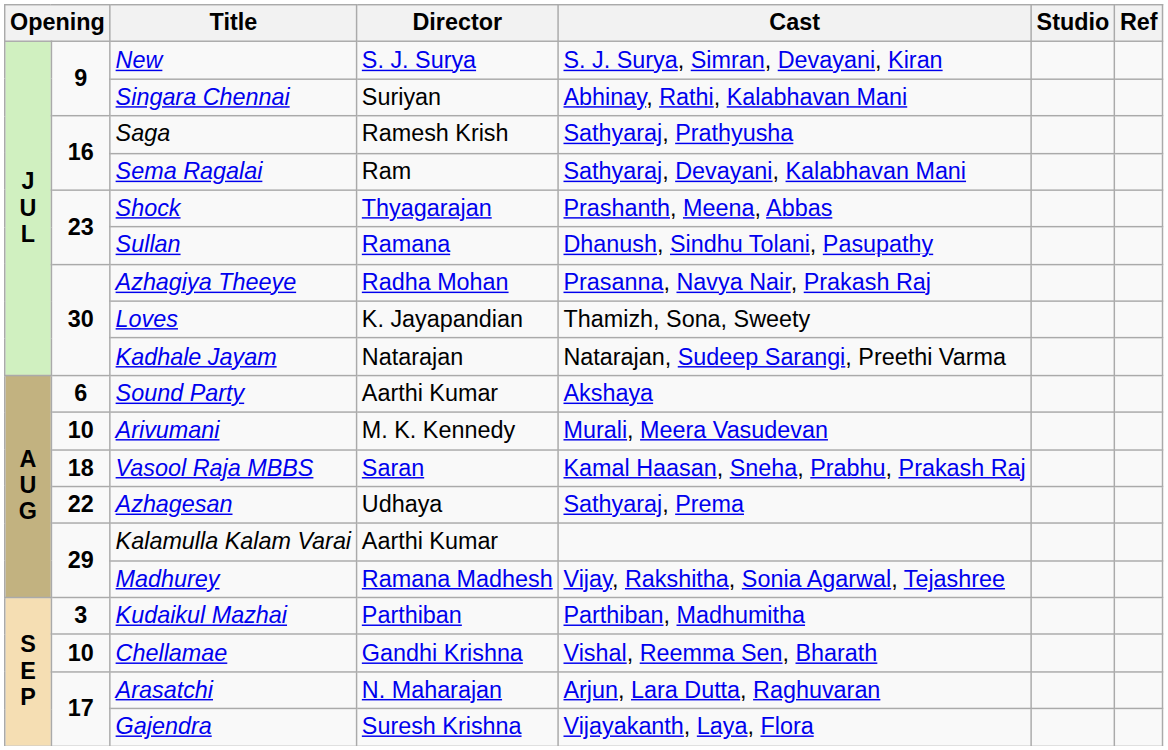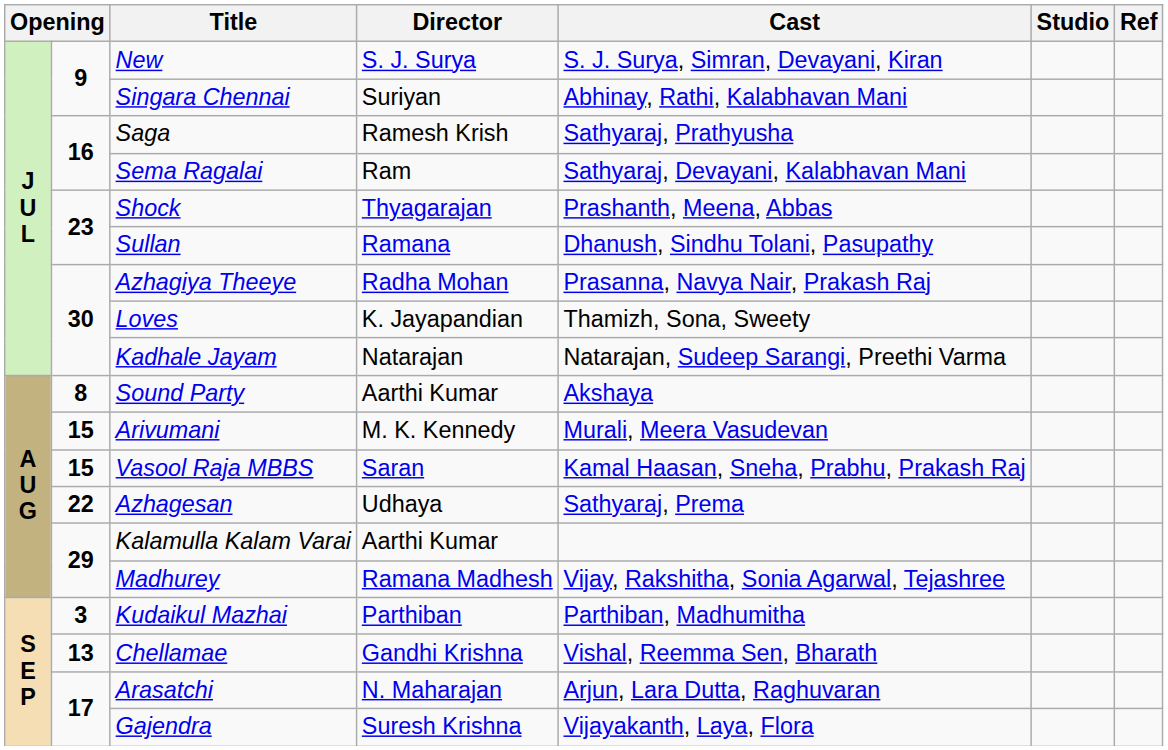(81, 393) 6 -> (81, 393) 8
(81, 430) 10 -> (81, 430) 15
(81, 467) 18 -> (81, 467) 15
(81, 652) 10 -> (81, 652) 13
